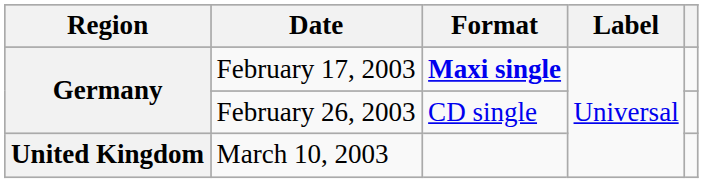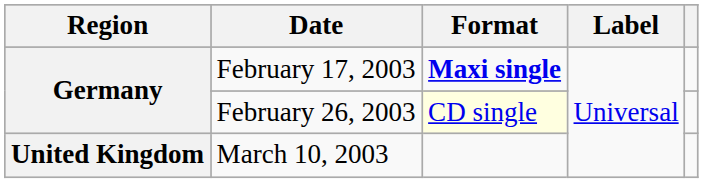(483, 111) no background -> (483, 111) lightyellow background
